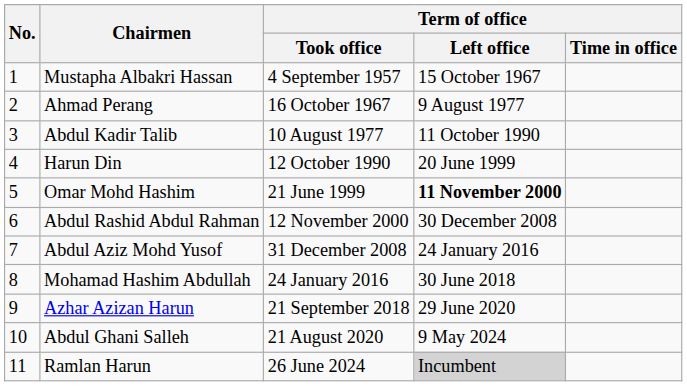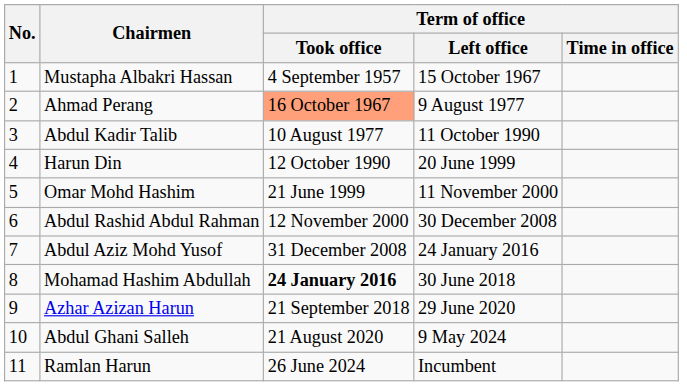(329, 105) no background -> (329, 105) lightsalmon background
(490, 192) bold -> (488, 192) normal
(328, 279) normal -> (332, 279) bold
(457, 366) lightgrey background -> (457, 366) no background
